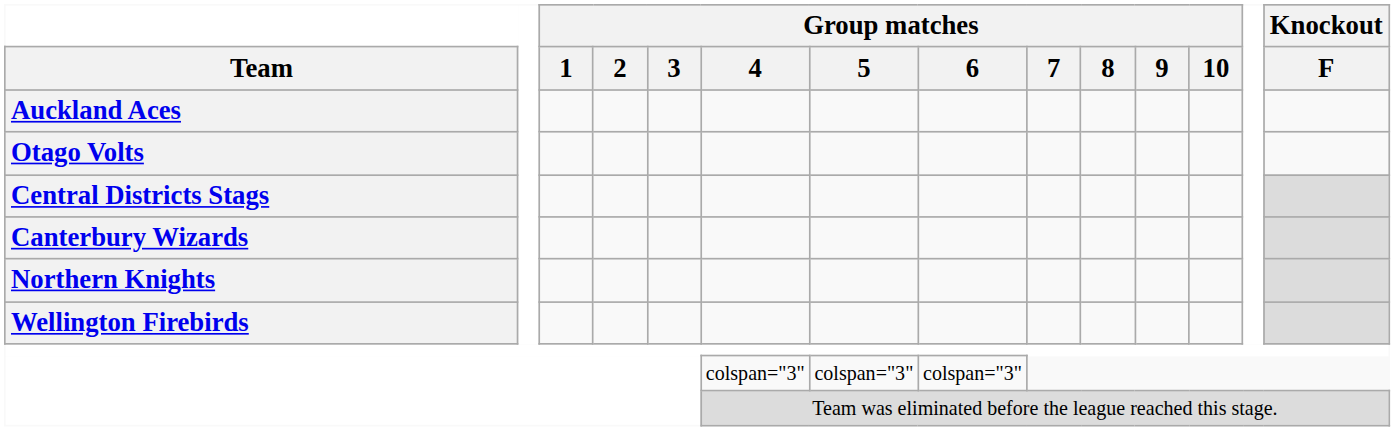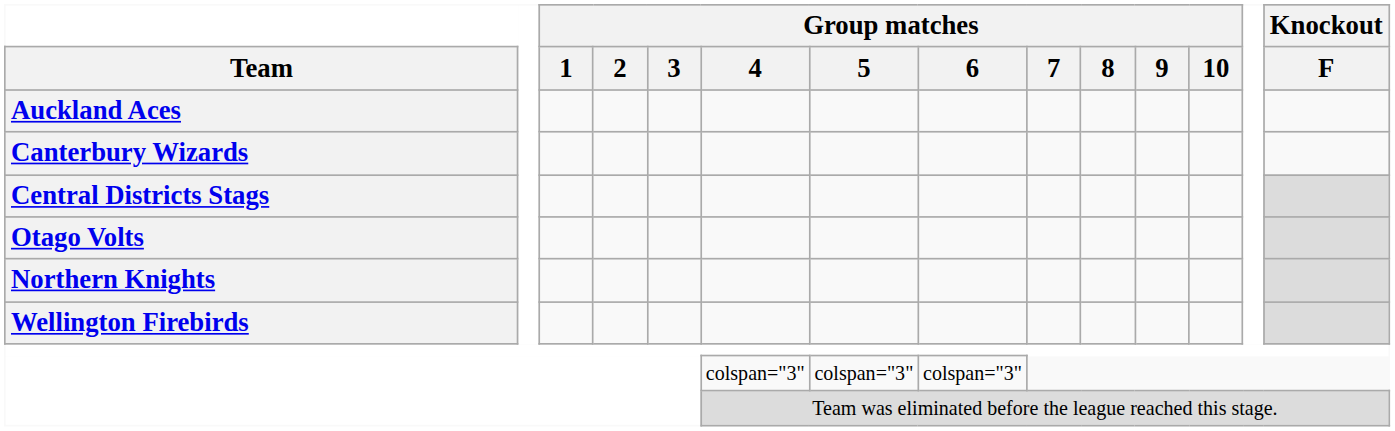(77, 152) Otago Volts -> (130, 152) Canterbury Wizards
(130, 237) Canterbury Wizards -> (77, 237) Otago Volts
